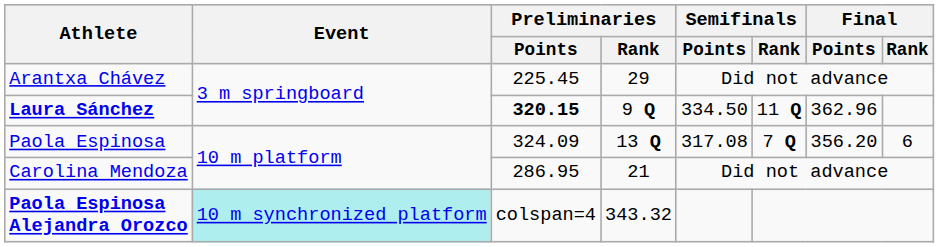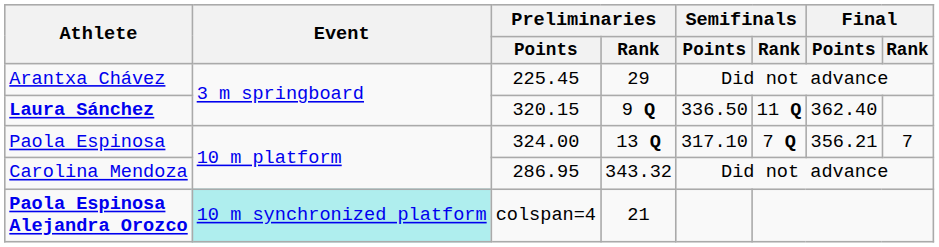(546, 110) bold -> (546, 110) normal
(714, 110) 334.50 -> (714, 110) 336.50
(844, 110) 362.96 -> (844, 110) 362.40
(546, 142) 324.09 -> (546, 142) 324.00
(714, 142) 317.08 -> (714, 142) 317.10
(844, 142) 356.20 -> (844, 142) 356.21
(907, 142) 6 -> (907, 142) 7
(638, 173) 21 -> (638, 173) 343.32
(638, 215) 343.32 -> (638, 215) 21
